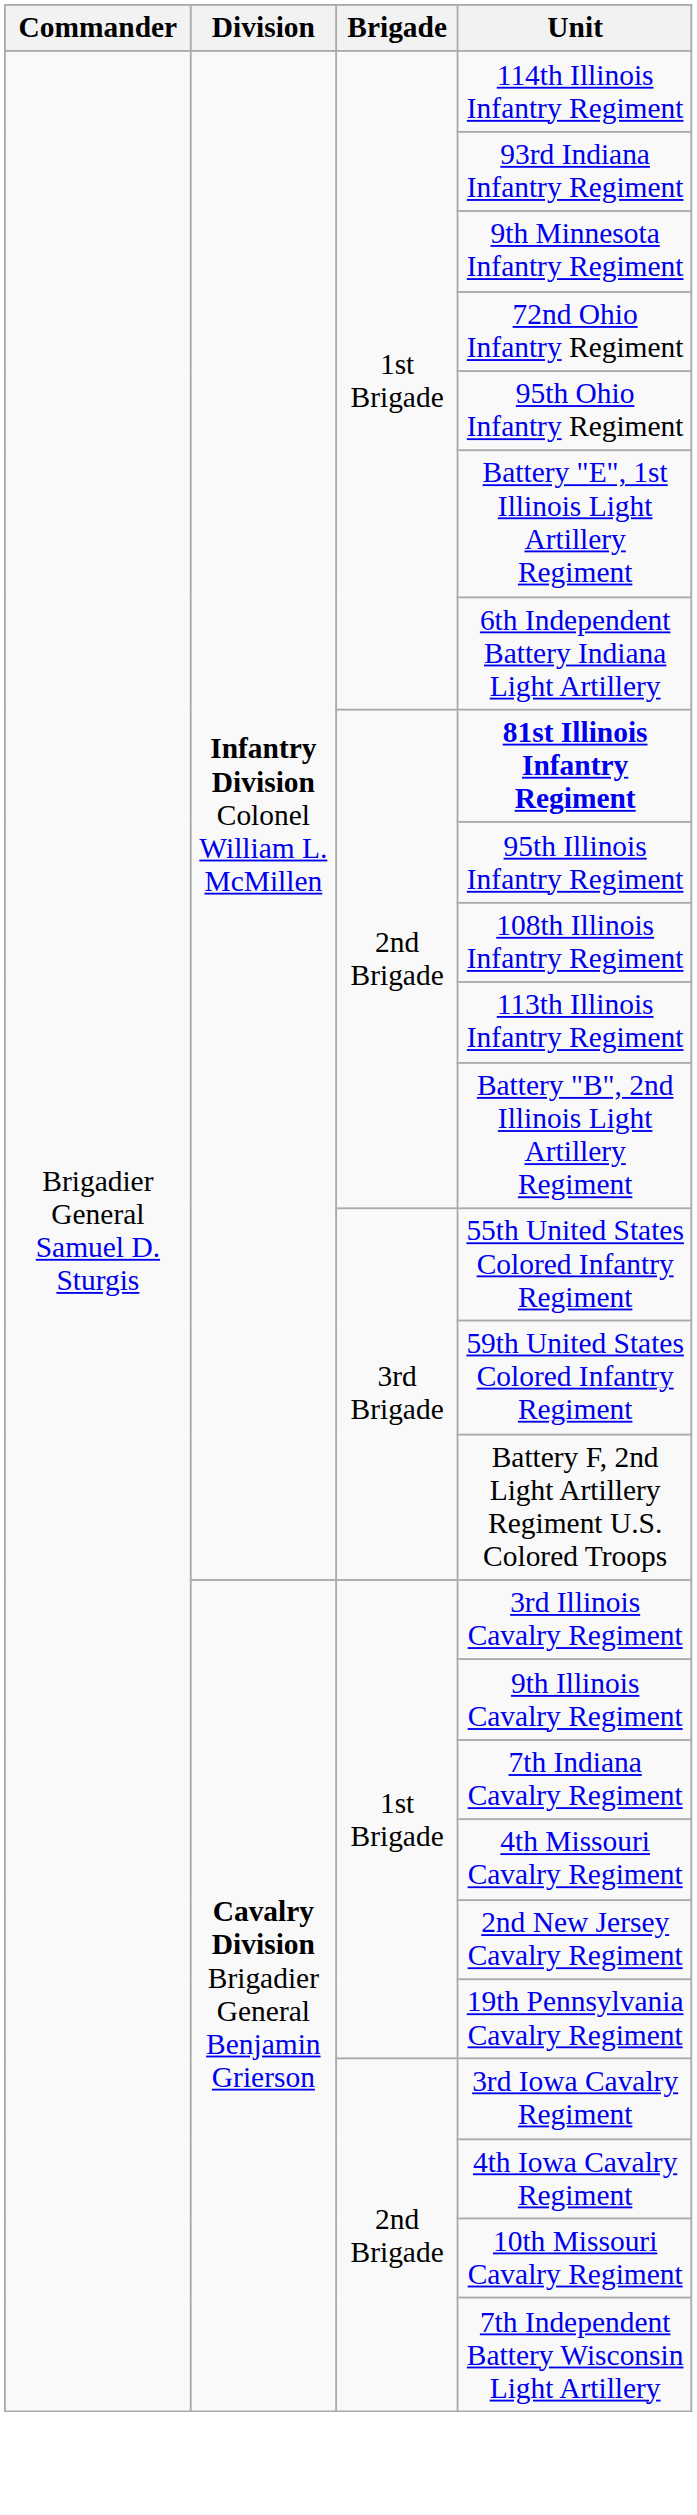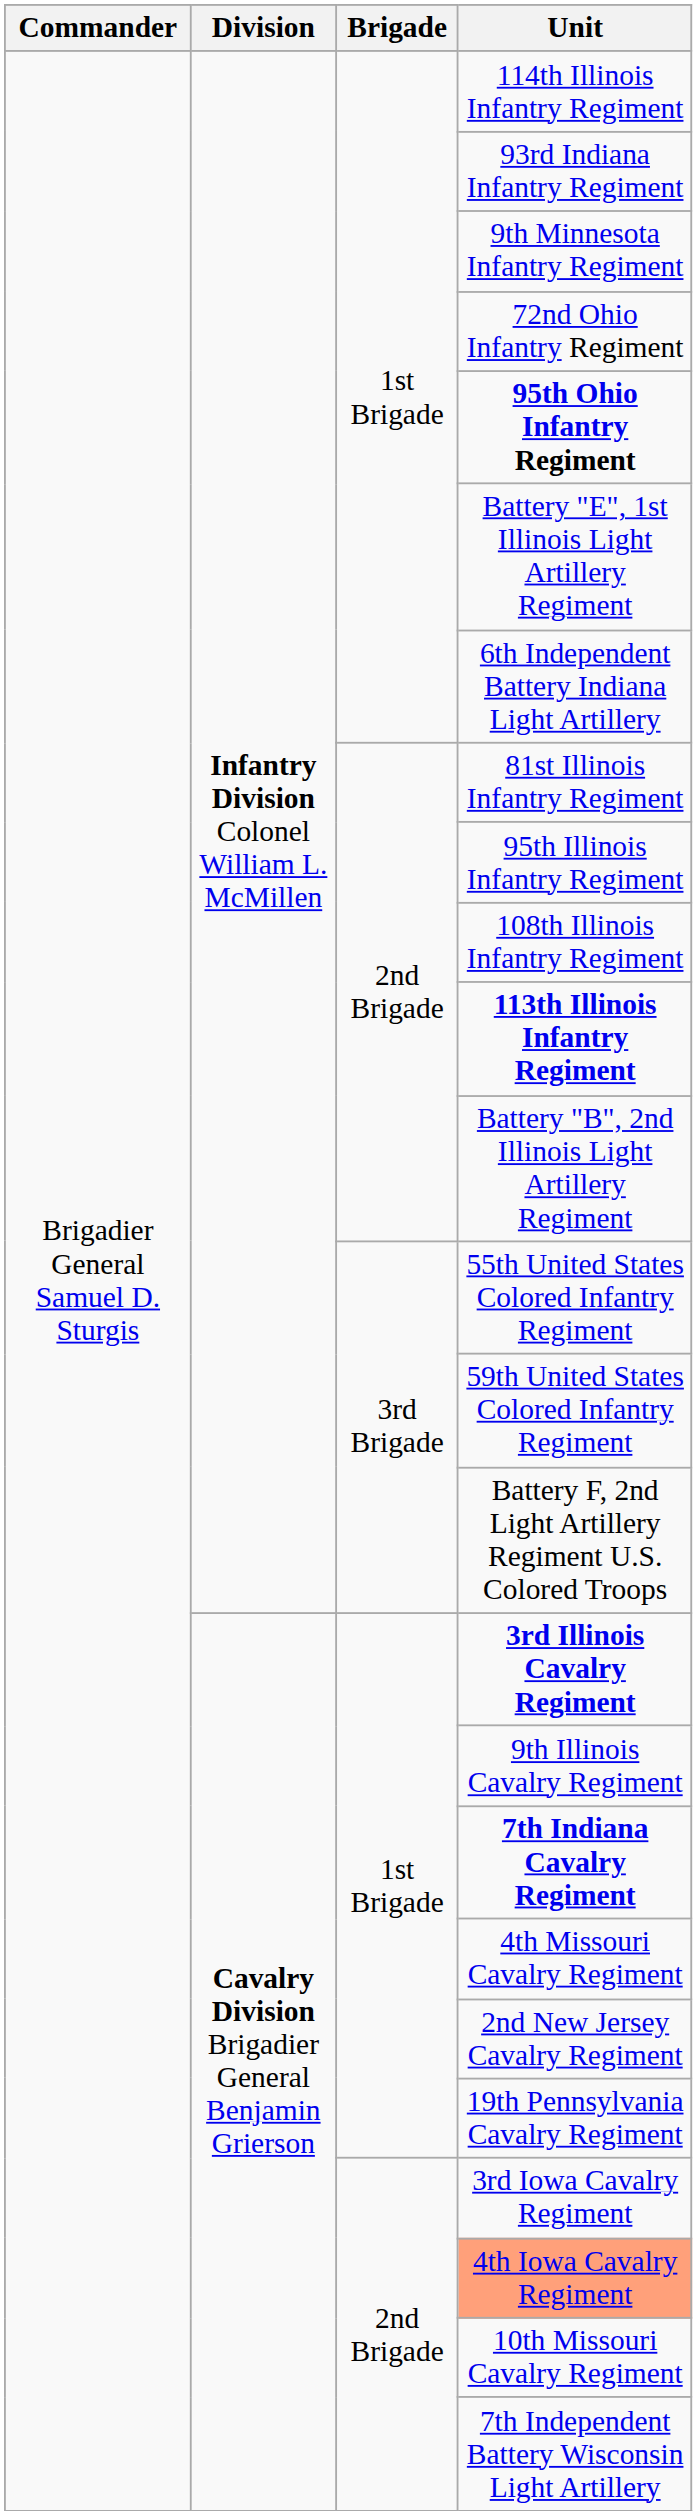(575, 410) normal -> (575, 426) bold
(575, 765) bold -> (575, 782) normal
(575, 1021) normal -> (575, 1038) bold
(575, 1619) normal -> (575, 1669) bold
(575, 1779) normal -> (575, 1861) bold
(575, 2178) no background -> (575, 2277) lightsalmon background
